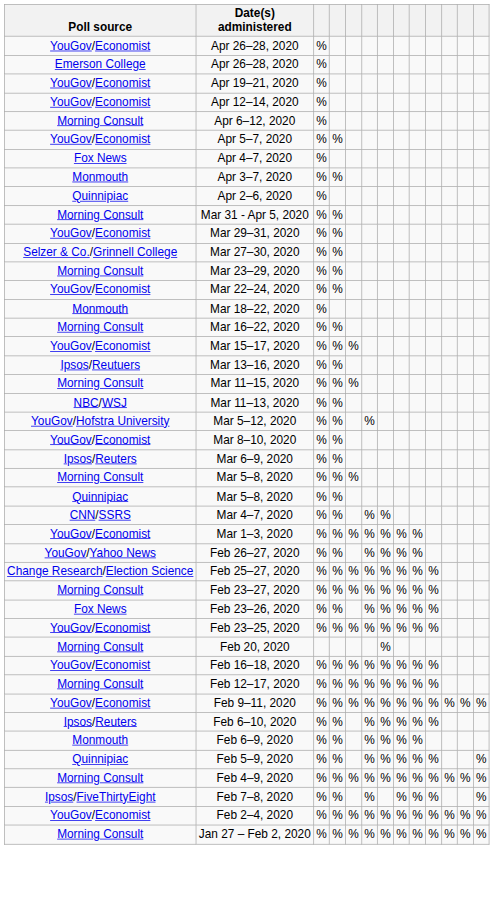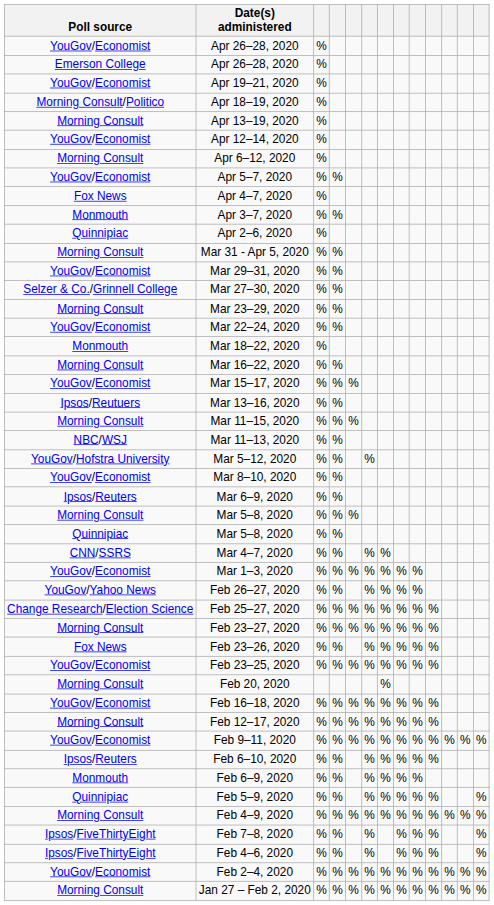+ row: (100, 102)
+ row: (100, 121)
+ row: (100, 853)
